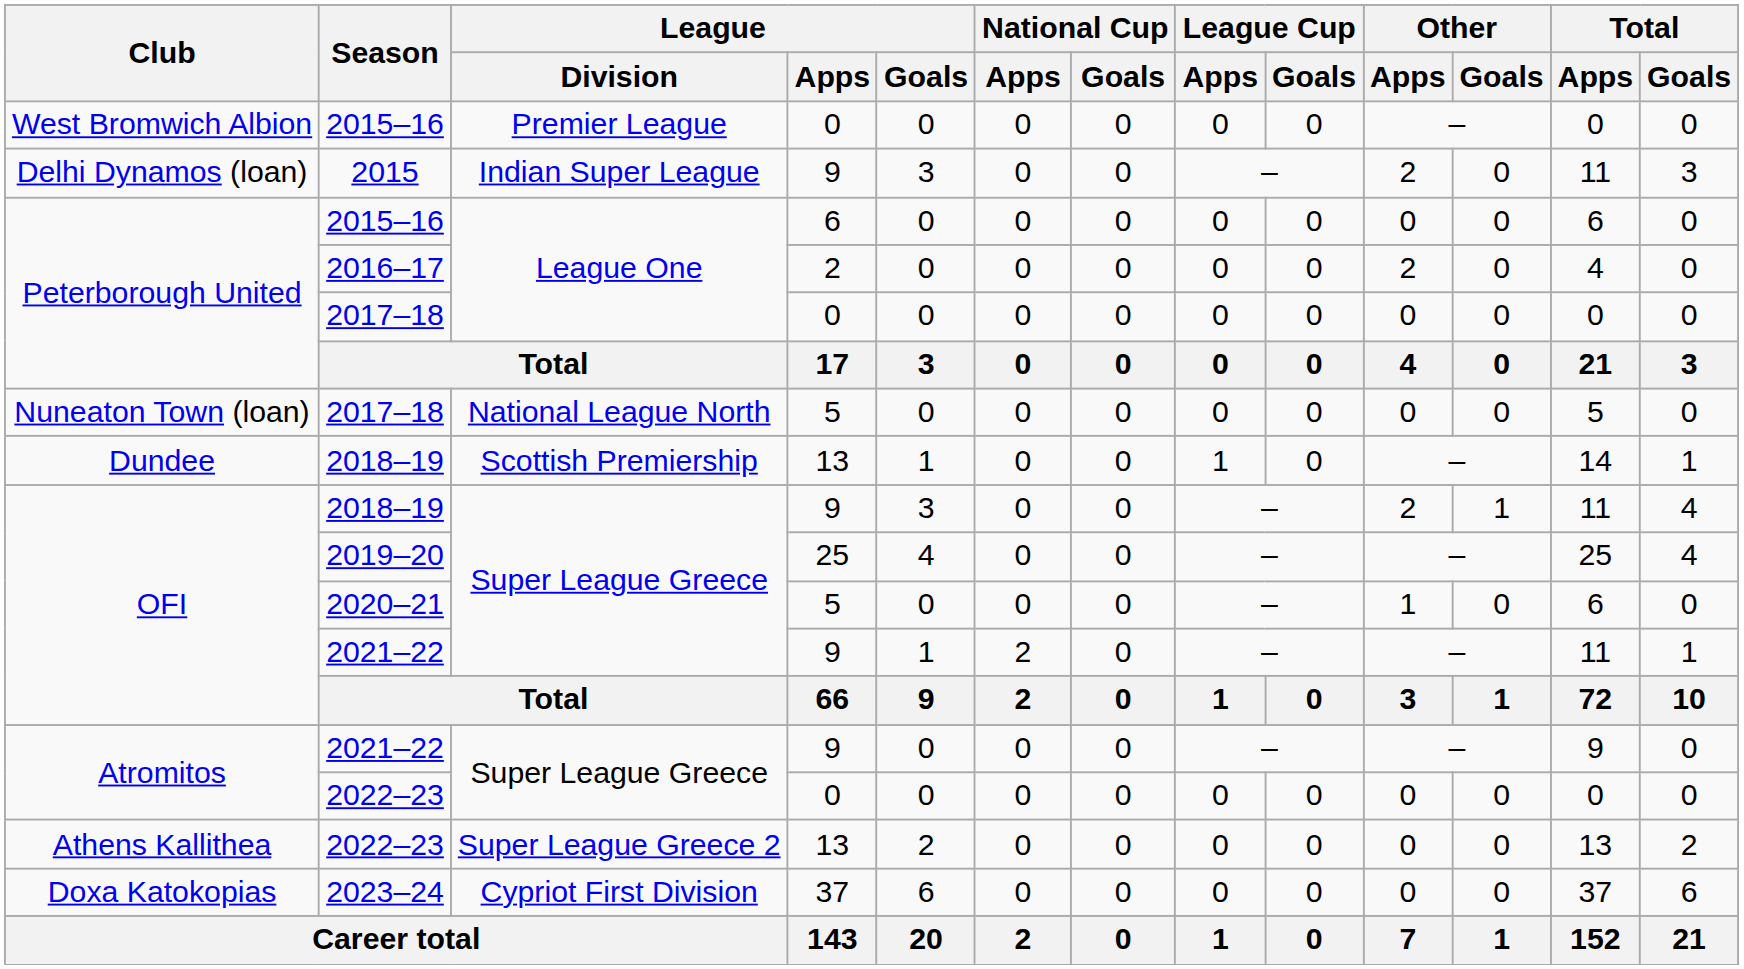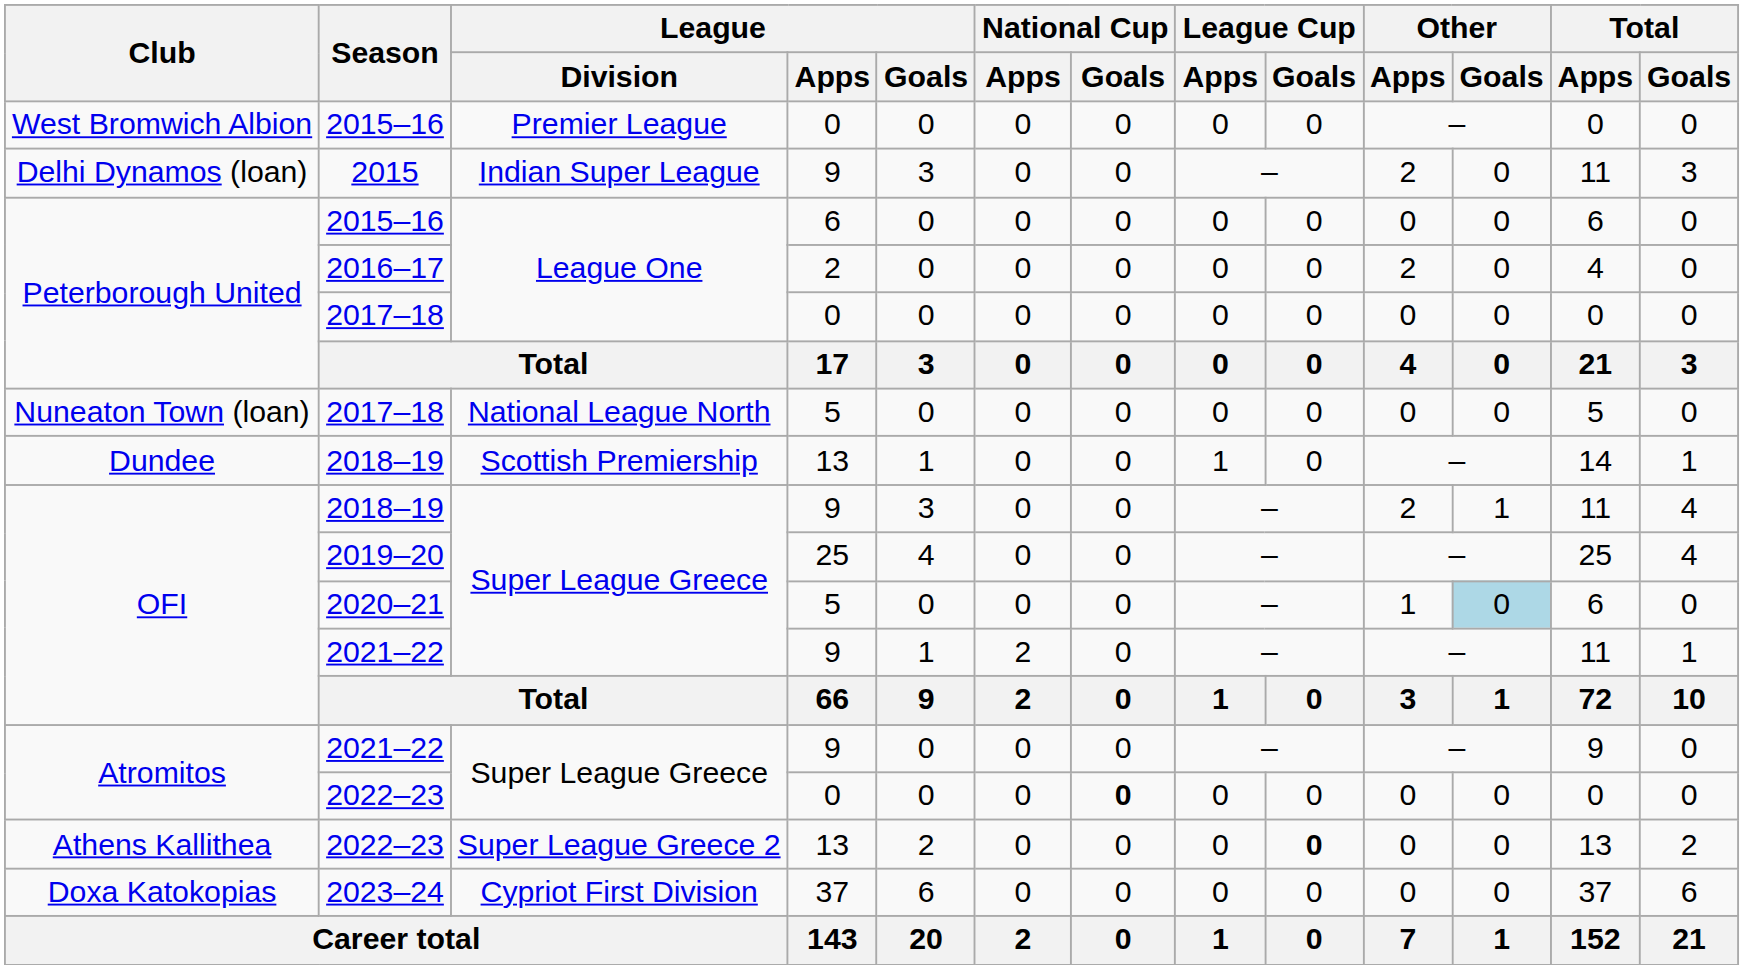(1502, 603) no background -> (1502, 603) lightblue background
(1123, 795) normal -> (1123, 795) bold
(1314, 843) normal -> (1314, 843) bold
